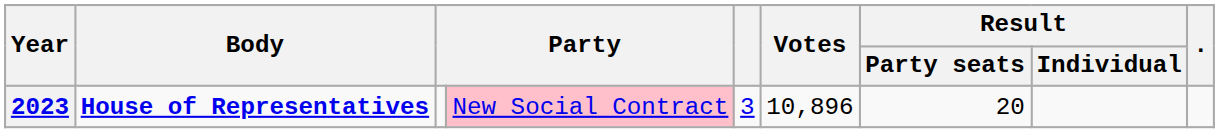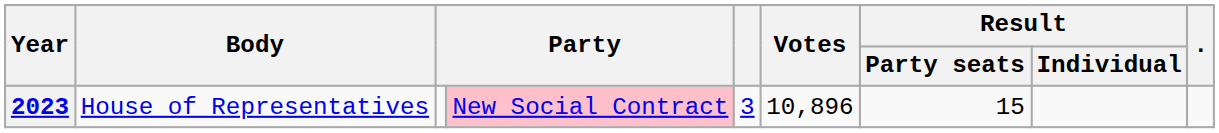(255, 106) bold -> (255, 106) normal
(1010, 106) 20 -> (1010, 106) 15
